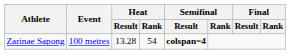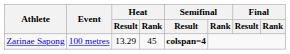(126, 42) 13.28 -> (126, 42) 13.29
(152, 42) 54 -> (152, 42) 45
